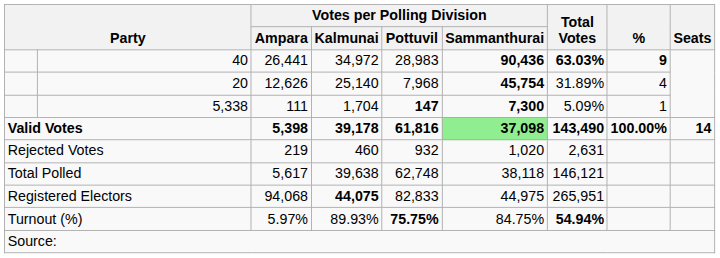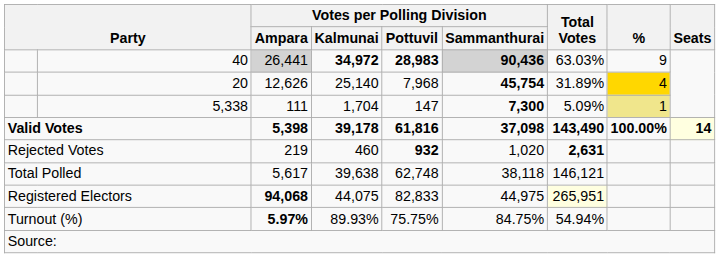(286, 60) no background -> (286, 60) lightgrey background
(357, 60) normal -> (357, 60) bold
(417, 60) normal -> (417, 60) bold
(522, 60) no background -> (522, 60) lightgrey background
(580, 60) bold -> (580, 60) normal
(663, 60) bold -> (663, 60) normal
(663, 83) no background -> (663, 83) gold background
(427, 106) bold -> (427, 106) normal
(663, 106) no background -> (663, 106) khaki background
(522, 128) lightgreen background -> (522, 128) no background
(703, 128) no background -> (703, 128) lightyellow background
(427, 151) normal -> (427, 151) bold
(586, 151) normal -> (586, 151) bold
(286, 196) normal -> (286, 196) bold
(357, 196) bold -> (357, 196) normal
(578, 196) no background -> (578, 196) lightyellow background
(288, 219) normal -> (288, 219) bold
(414, 219) bold -> (414, 219) normal
(580, 219) bold -> (580, 219) normal
